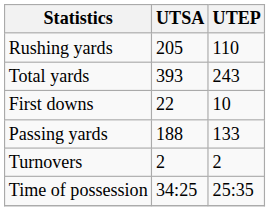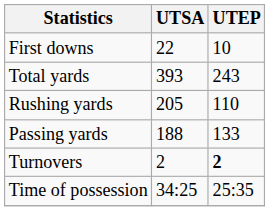rows swapped: (51, 104) <-> (61, 47)
(217, 162) normal -> (217, 162) bold
